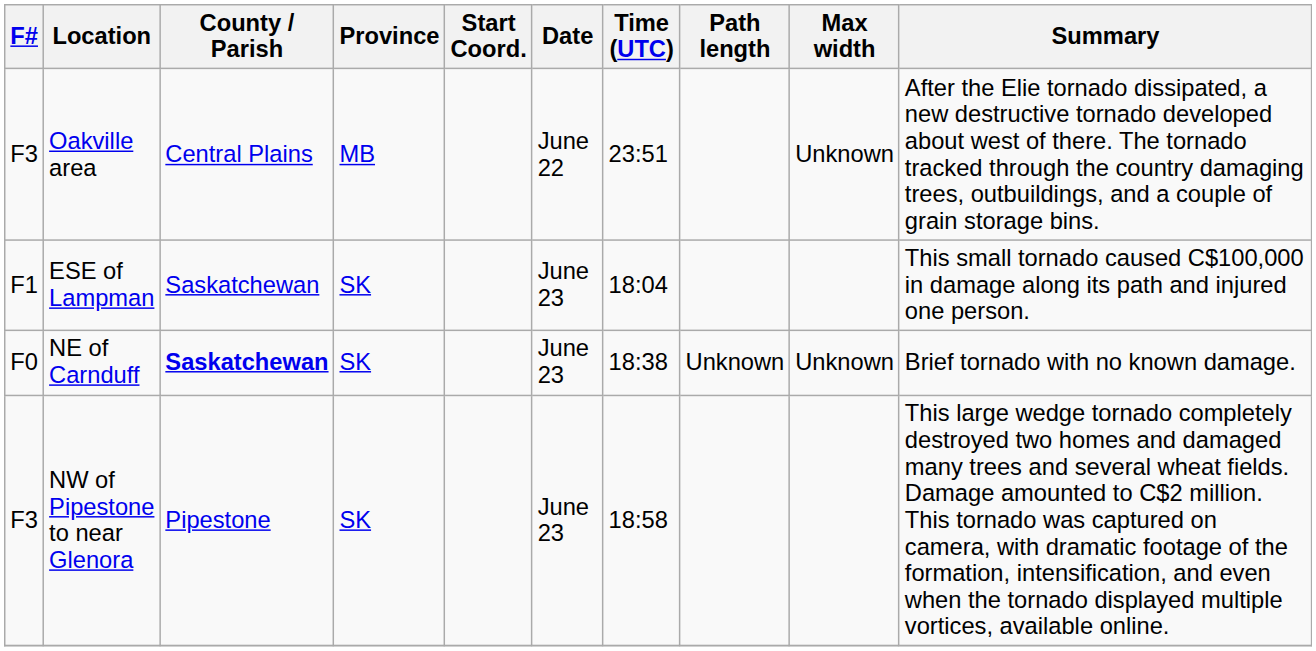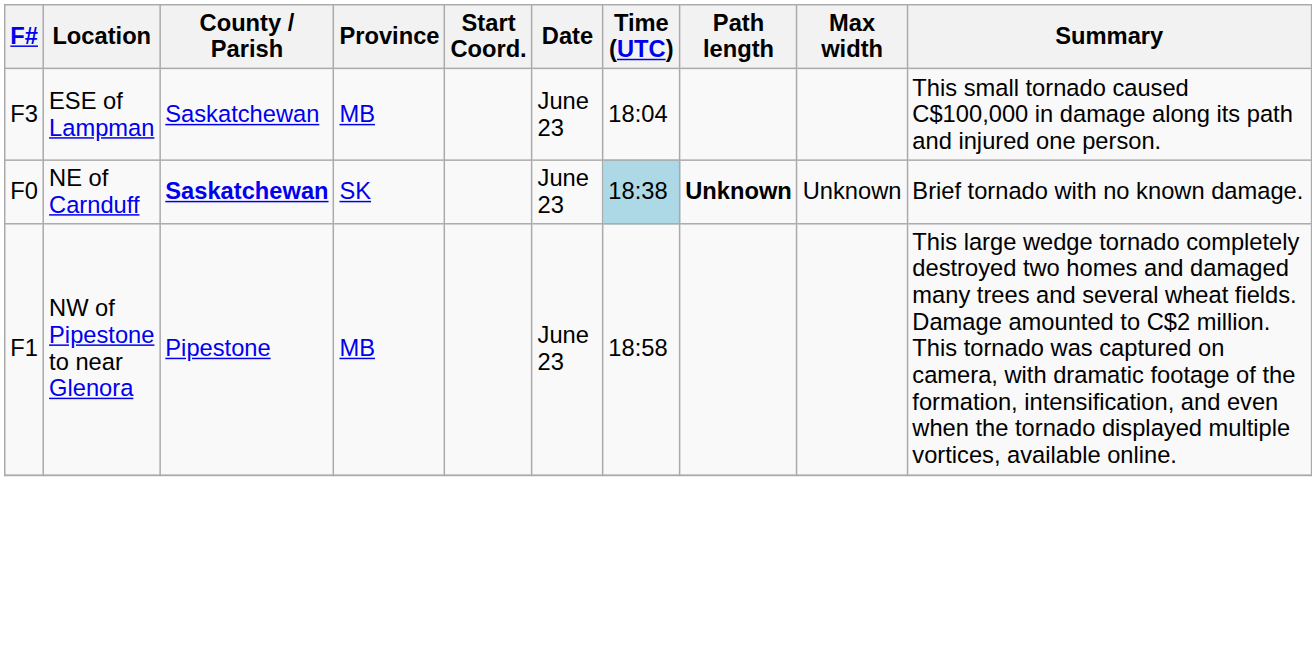- row: (91, 154)
(24, 284) F1 -> (24, 114) F3
(355, 284) SK -> (357, 114) MB
(638, 362) no background -> (638, 191) lightblue background
(735, 362) normal -> (739, 191) bold
(24, 519) F3 -> (24, 349) F1
(355, 519) SK -> (357, 349) MB
